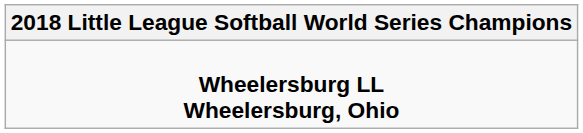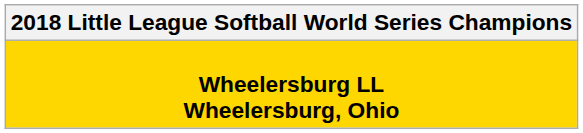(291, 84) no background -> (291, 84) gold background
